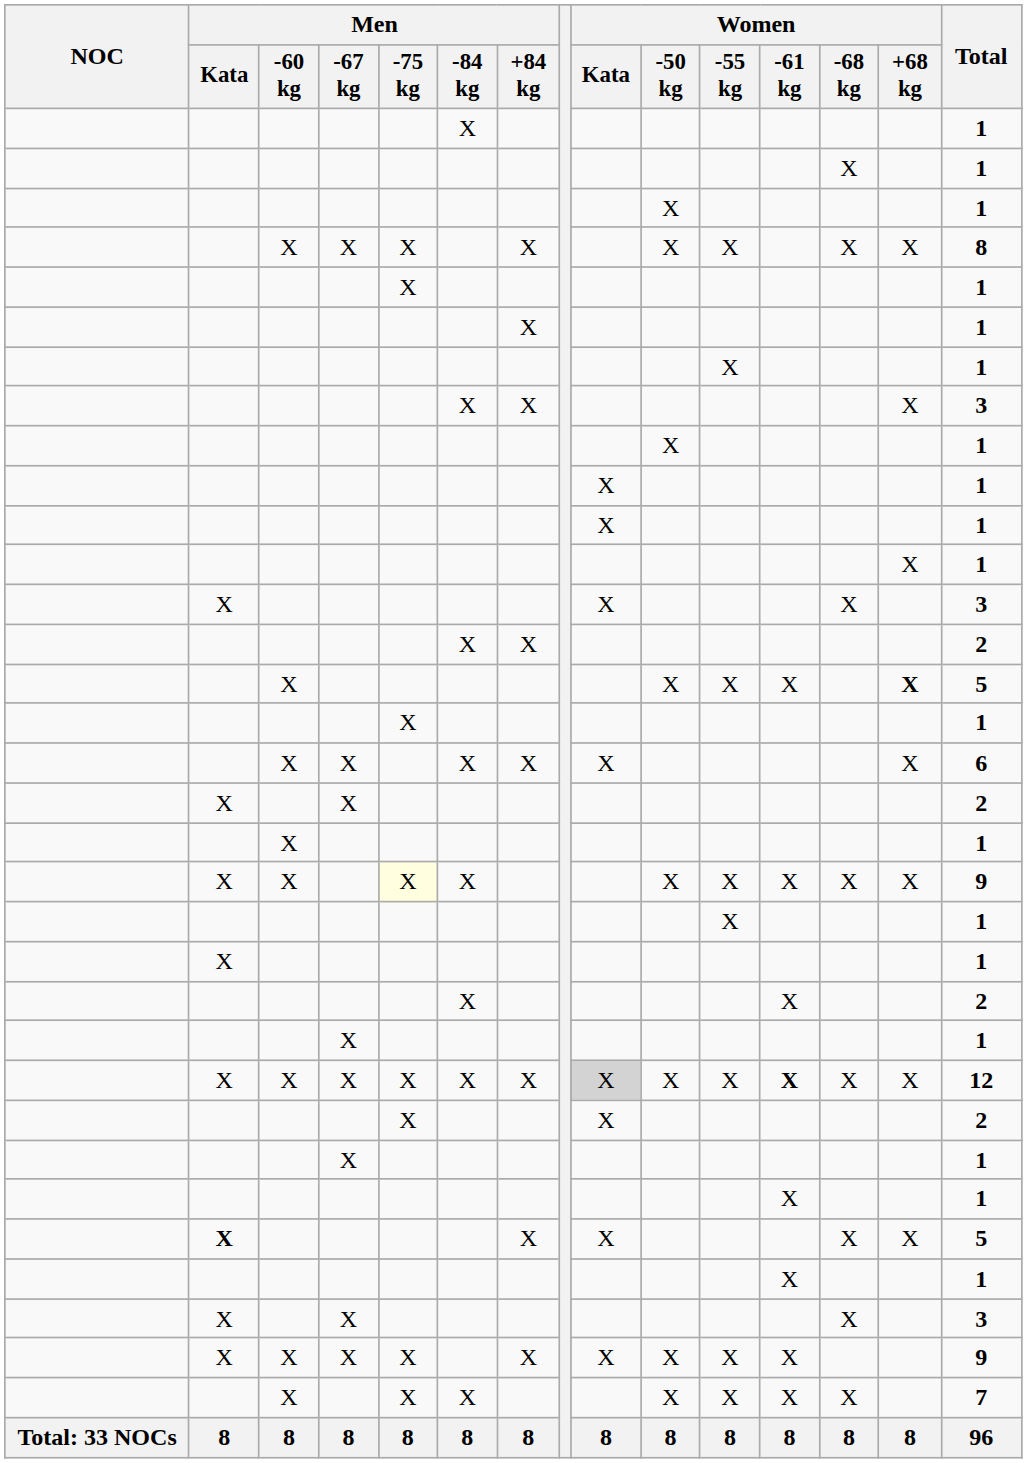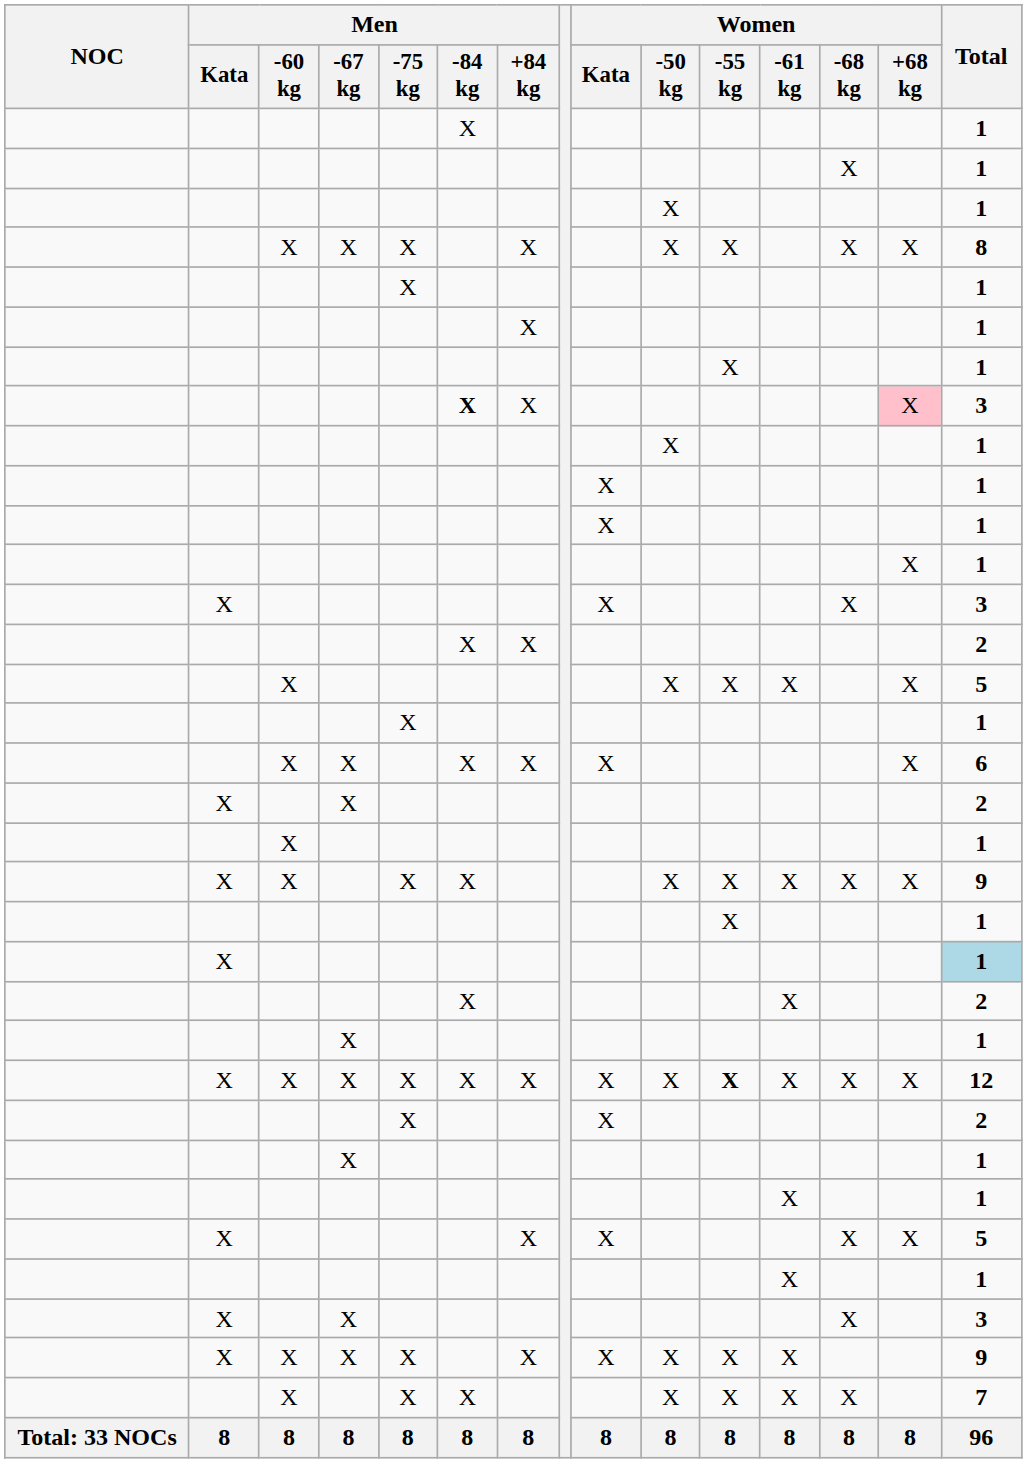(467, 406) normal -> (467, 406) bold
(910, 406) no background -> (910, 406) pink background
(910, 683) bold -> (910, 683) normal
(408, 882) lightyellow background -> (408, 882) no background
(981, 961) no background -> (981, 961) lightblue background
(606, 1080) lightgrey background -> (606, 1080) no background
(730, 1080) normal -> (730, 1080) bold
(789, 1080) bold -> (789, 1080) normal
(224, 1239) bold -> (224, 1239) normal
